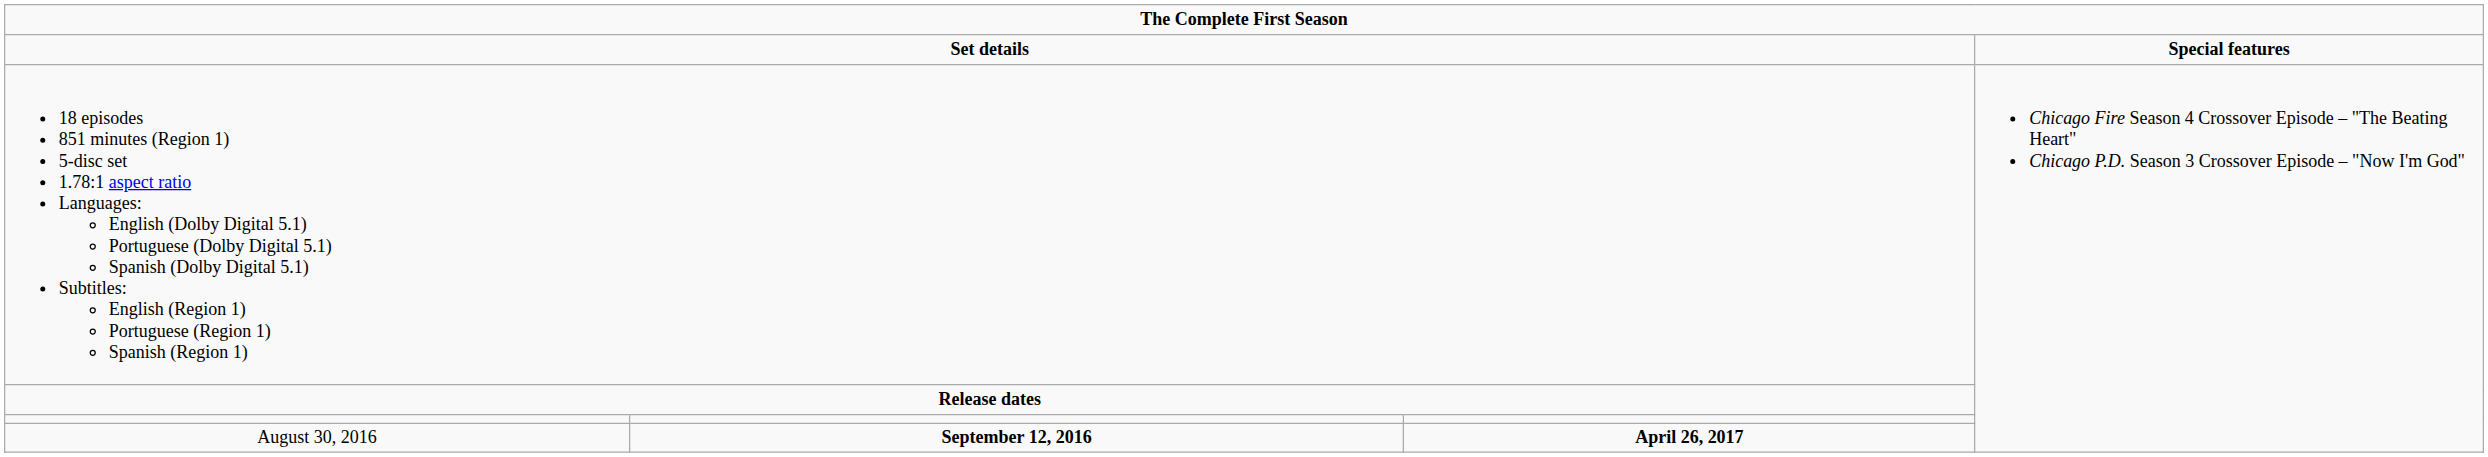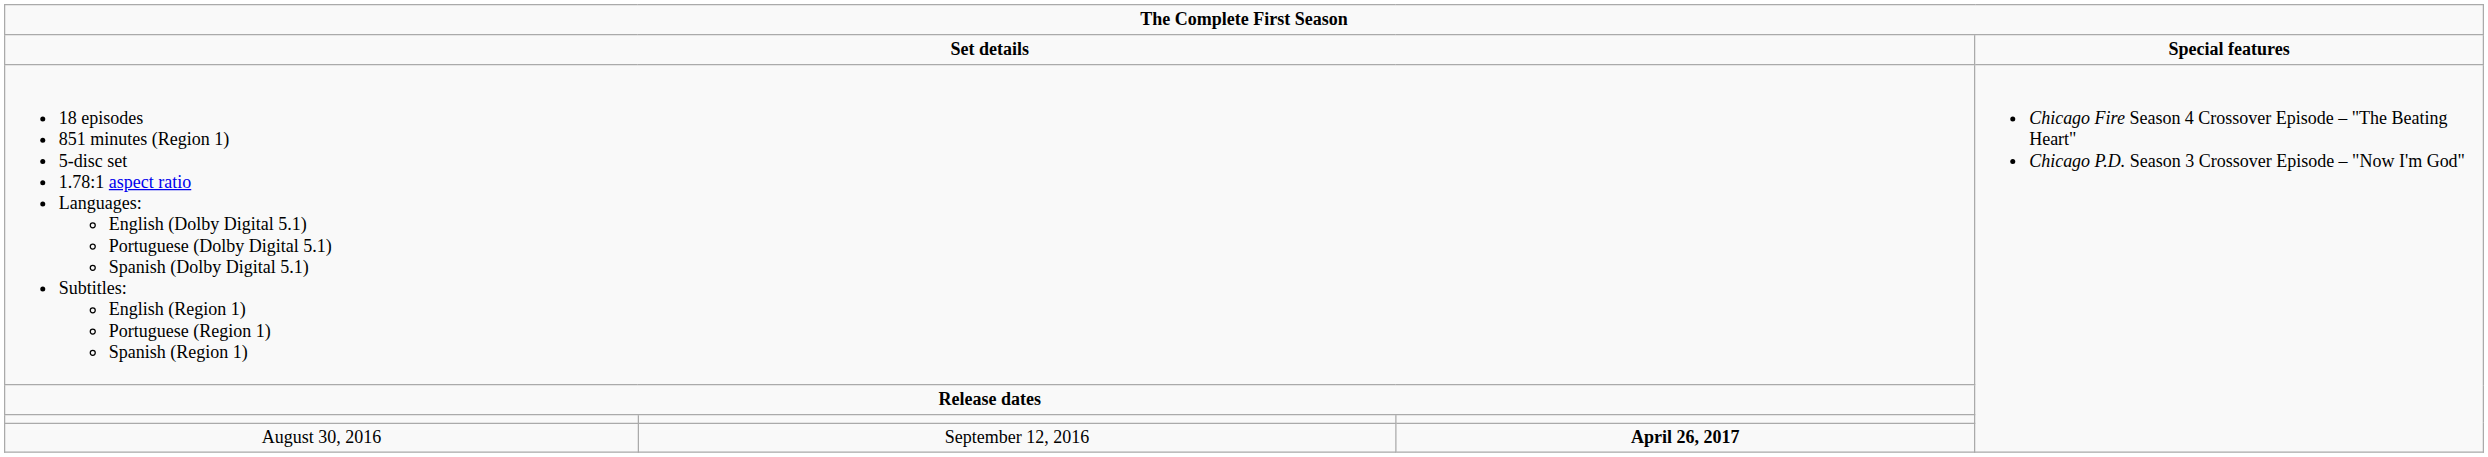(1017, 437) bold -> (1017, 437) normal
